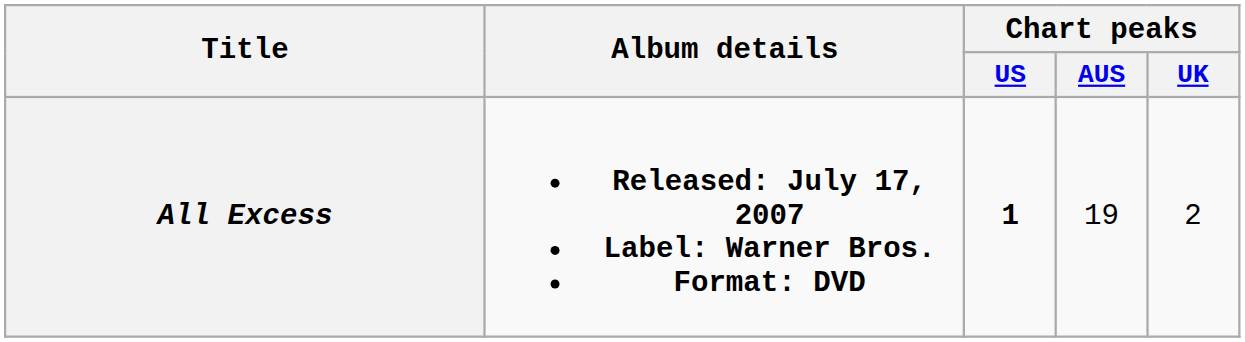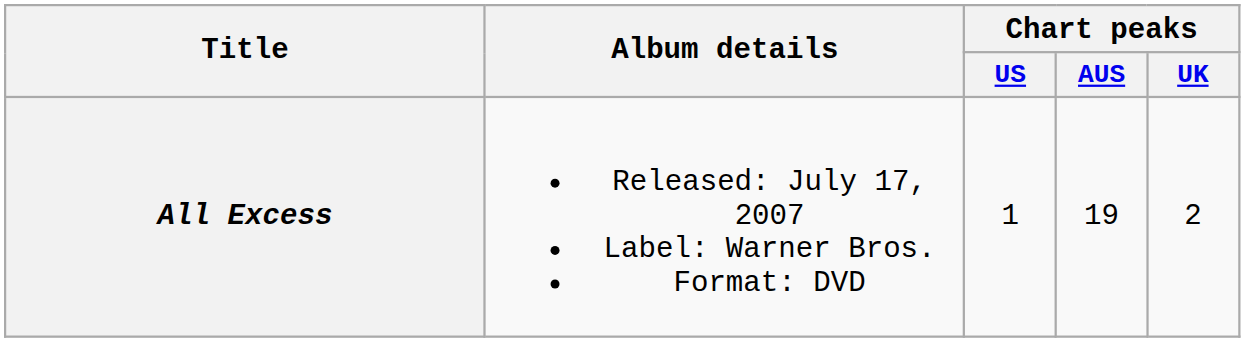(725, 233) bold -> (725, 233) normal
(1010, 217) bold -> (1010, 217) normal
